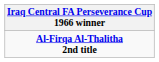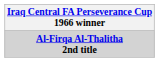(80, 44) no background -> (80, 44) lightgrey background
